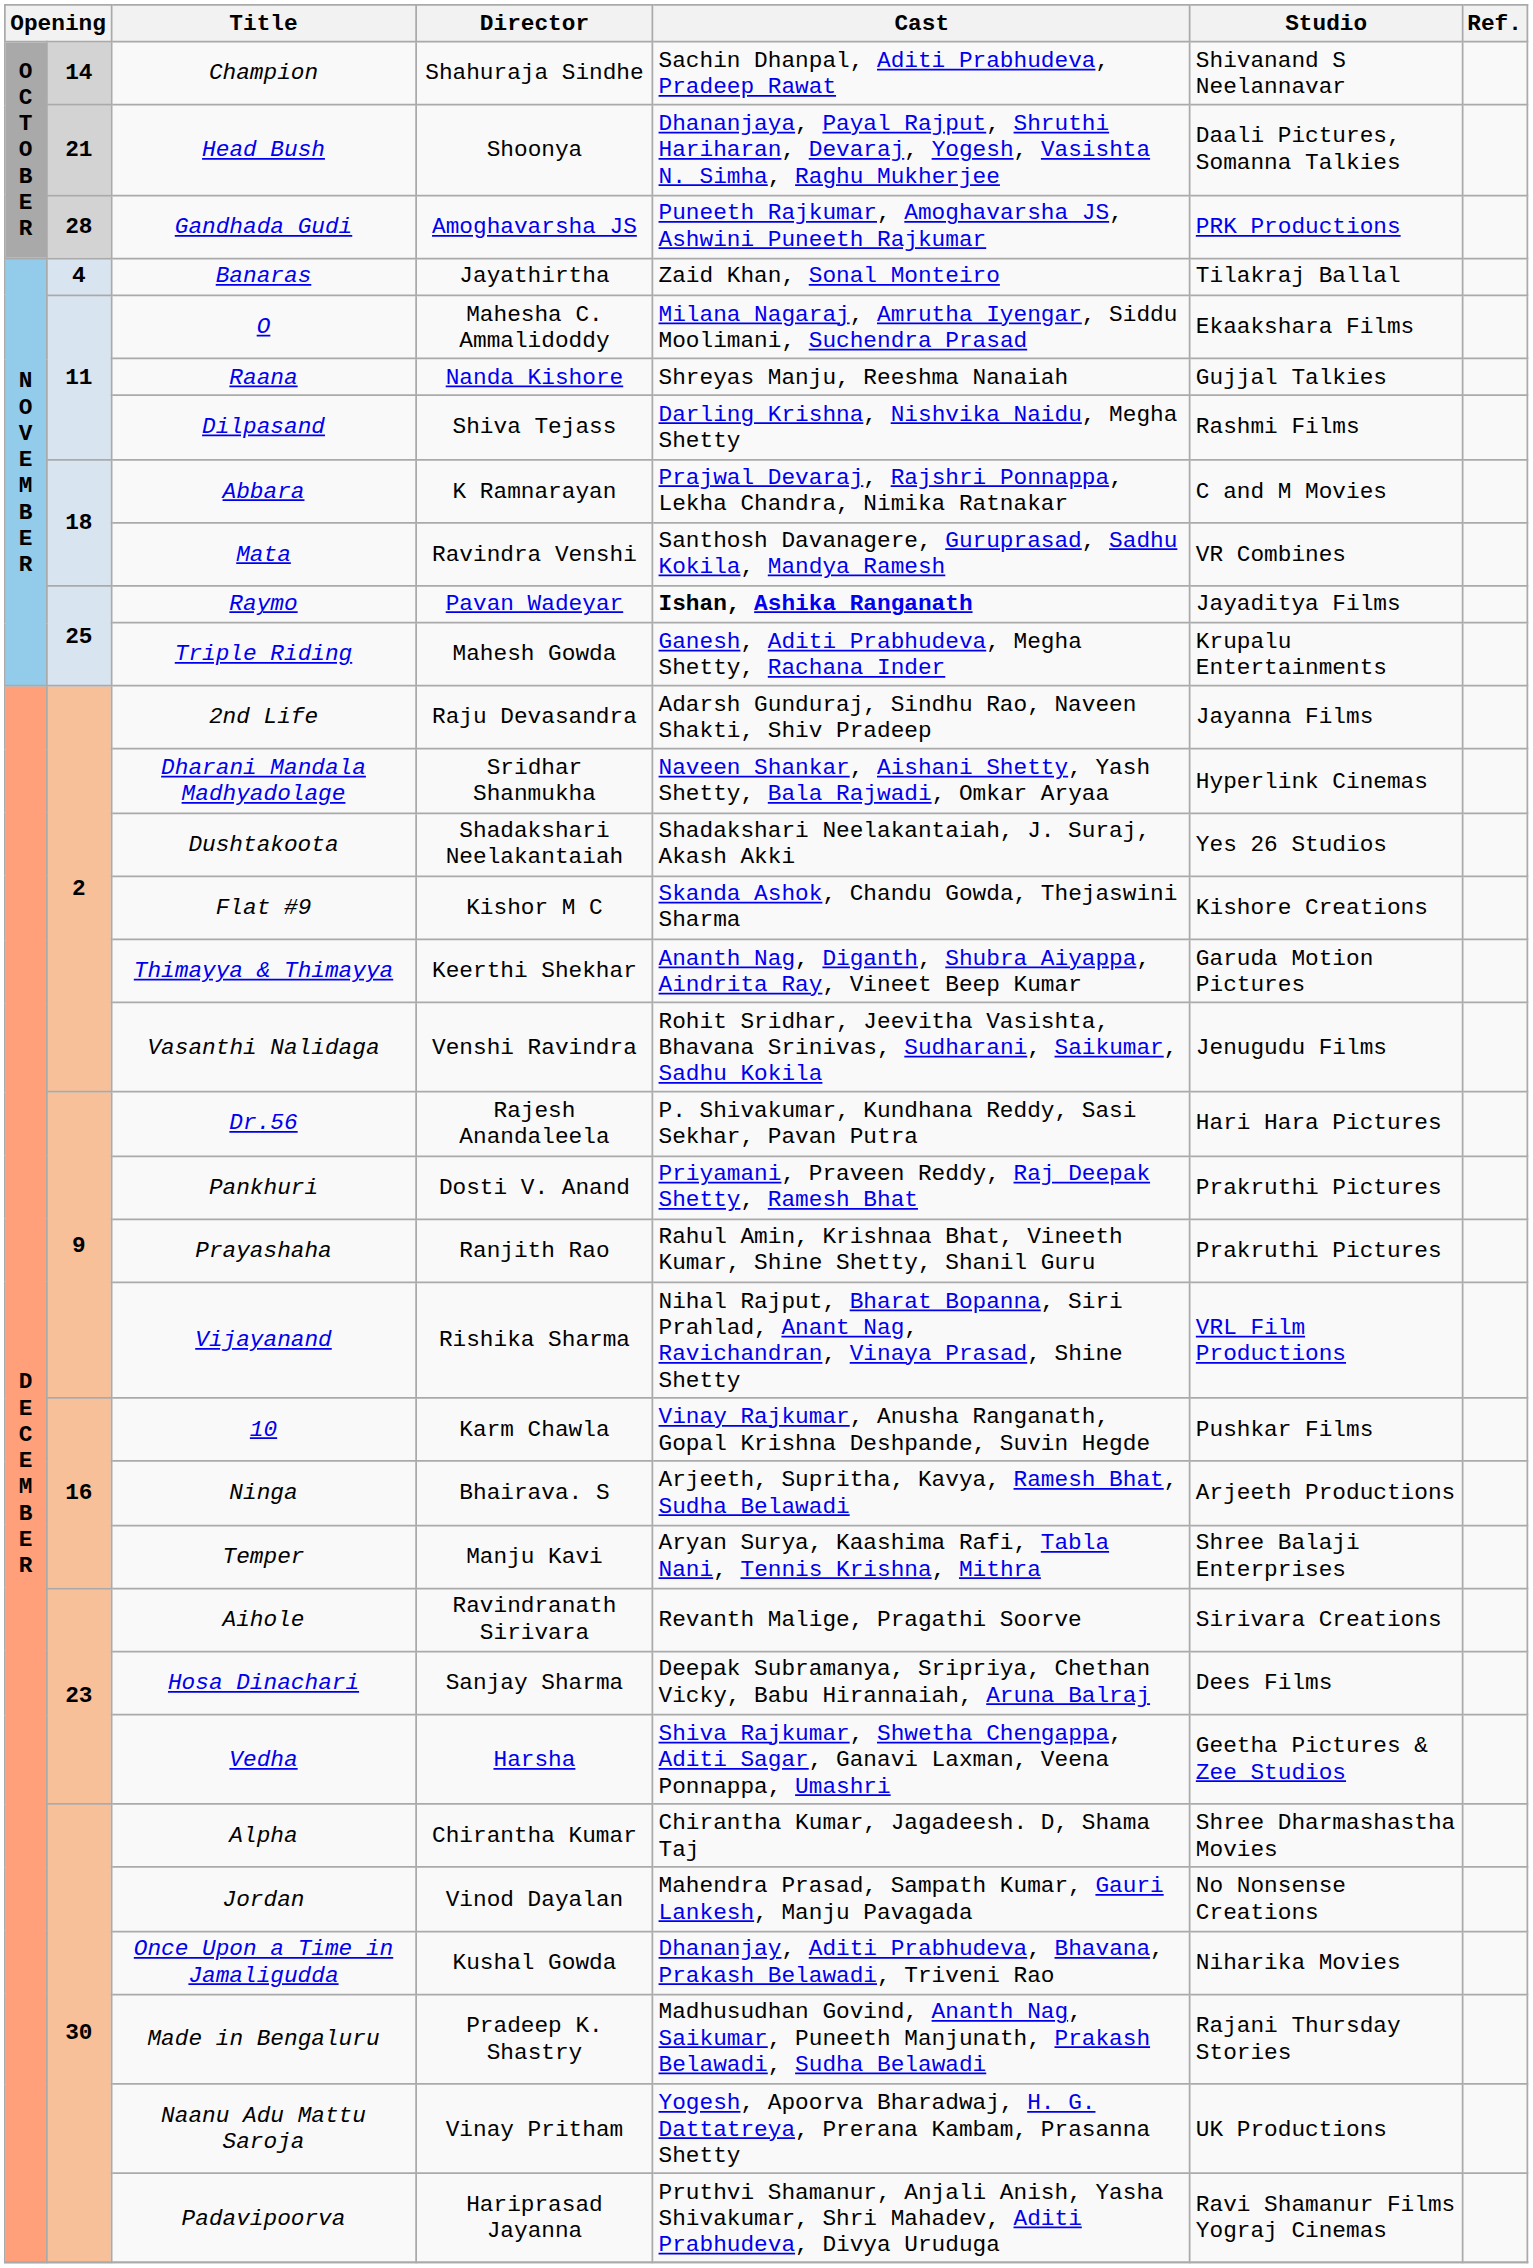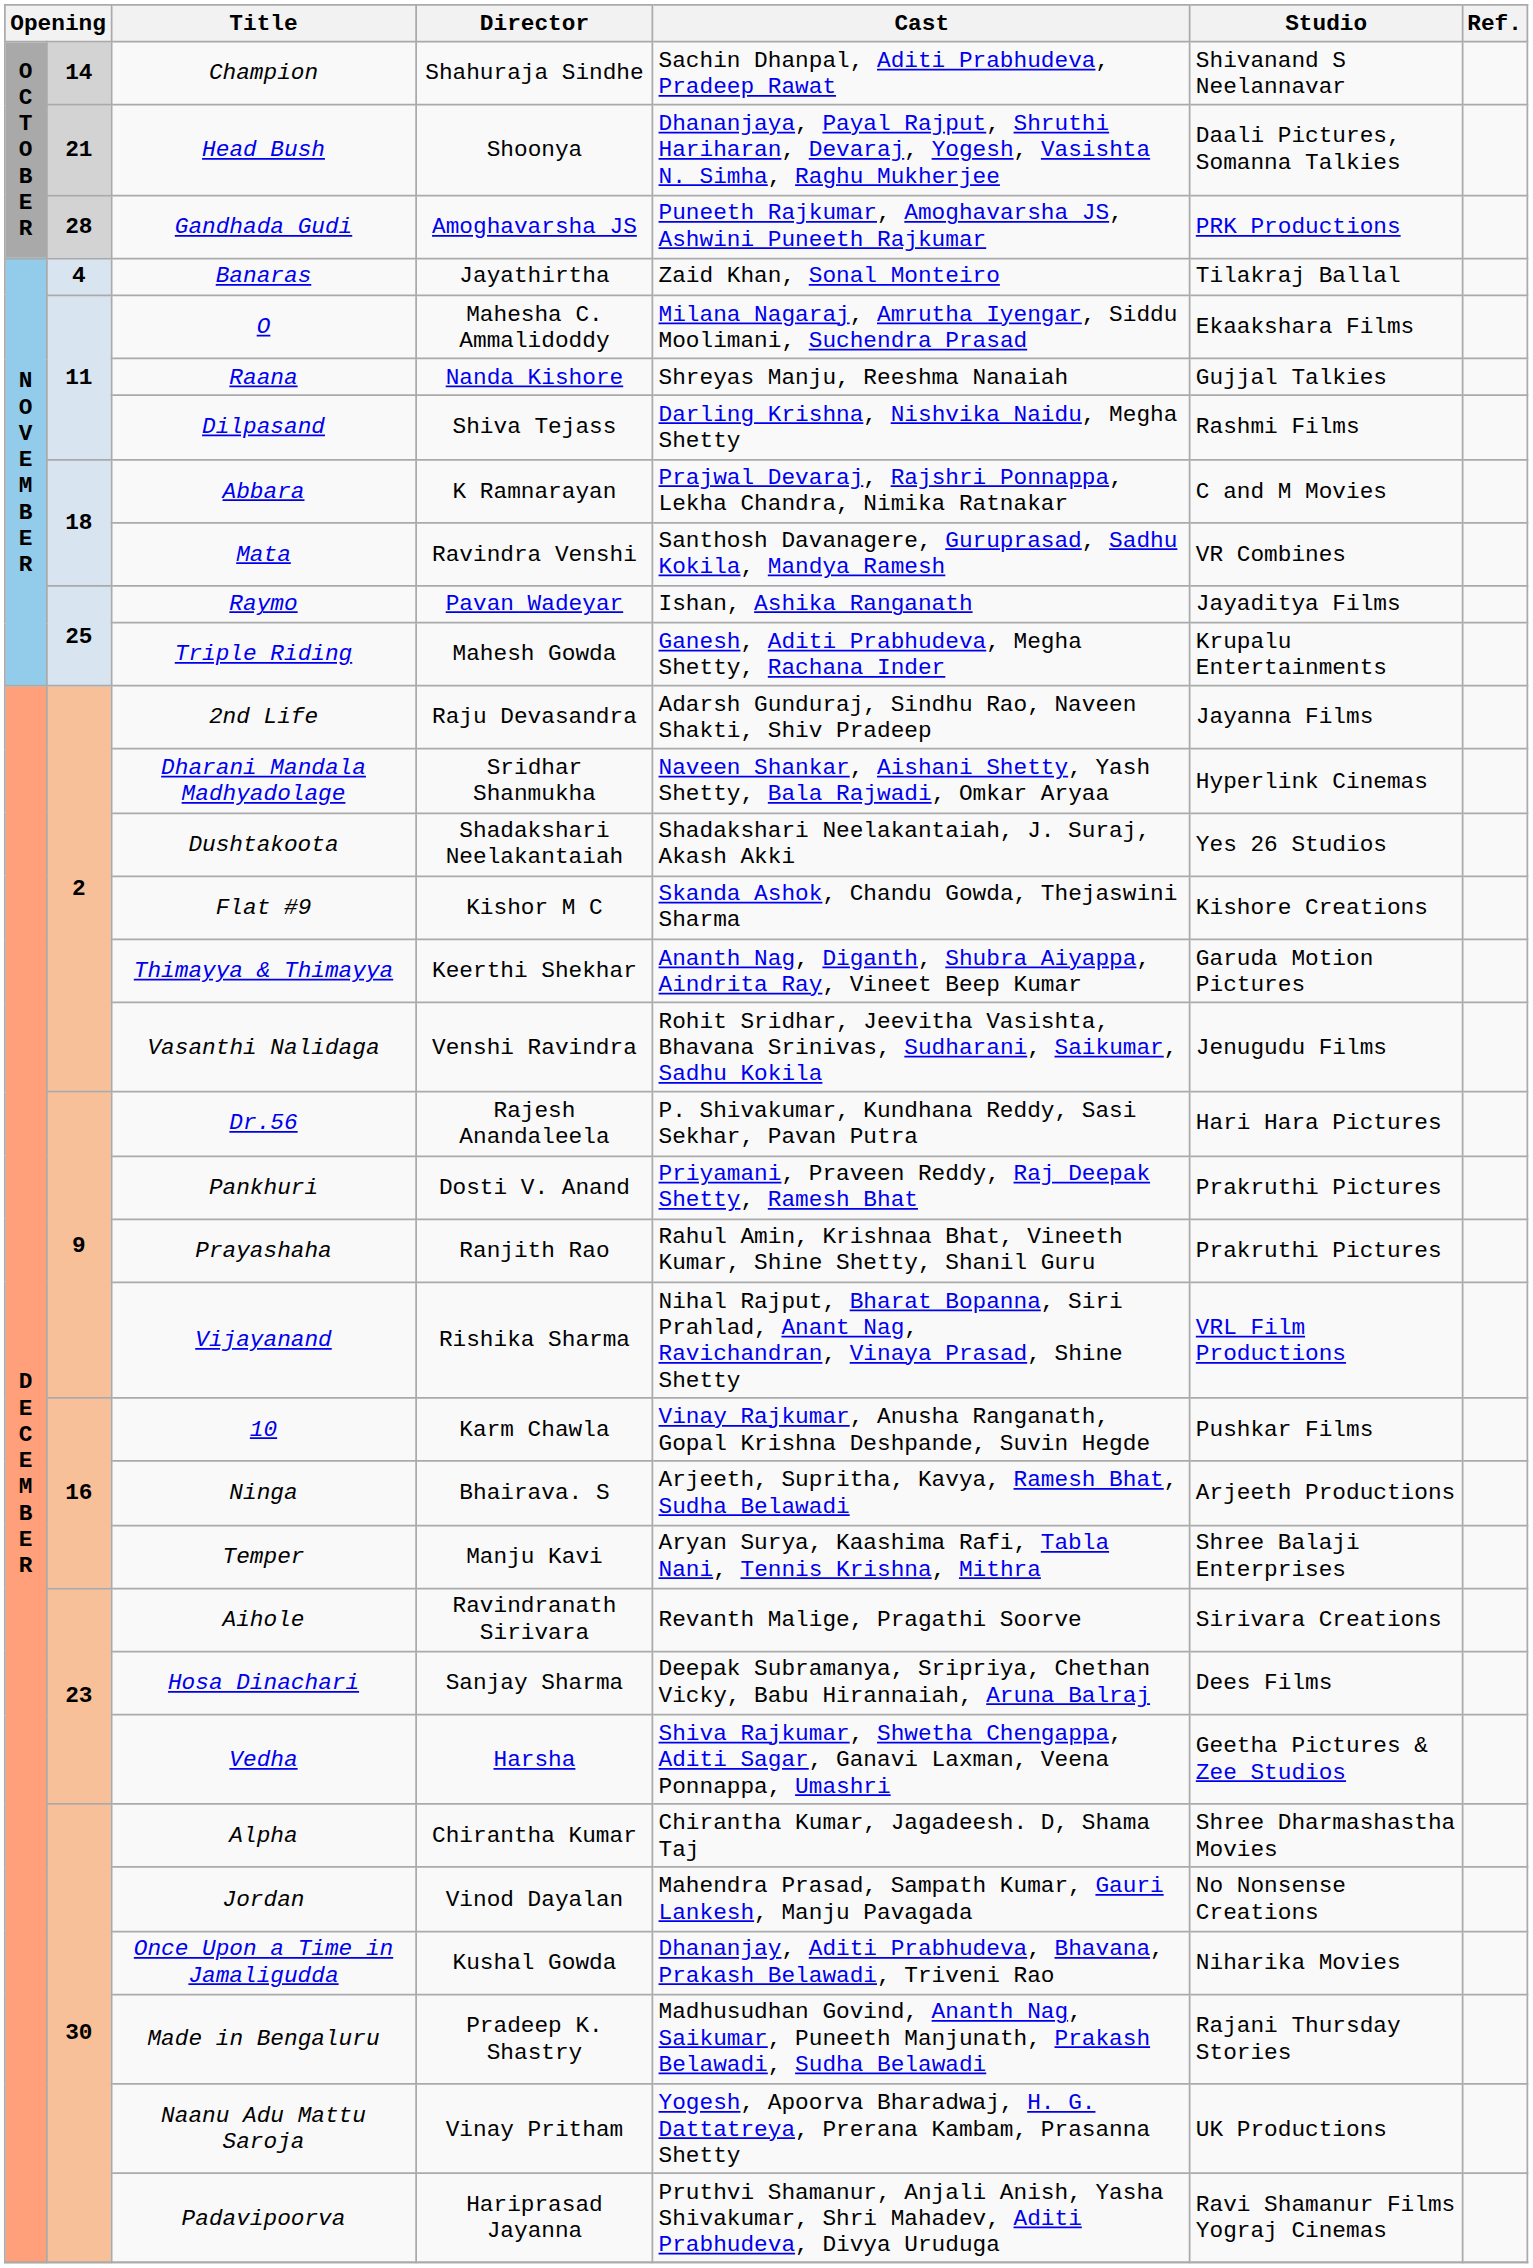(816, 604) bold -> (816, 604) normal
